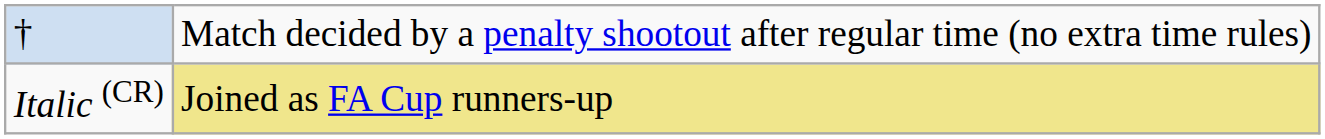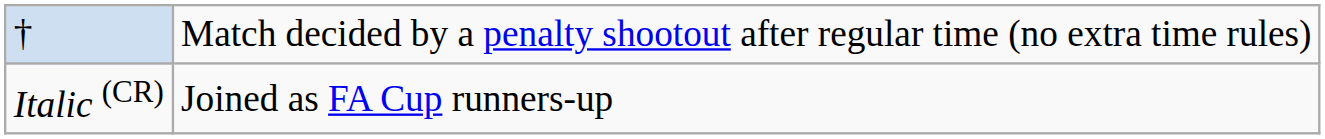(397, 98) khaki background -> (397, 98) no background
